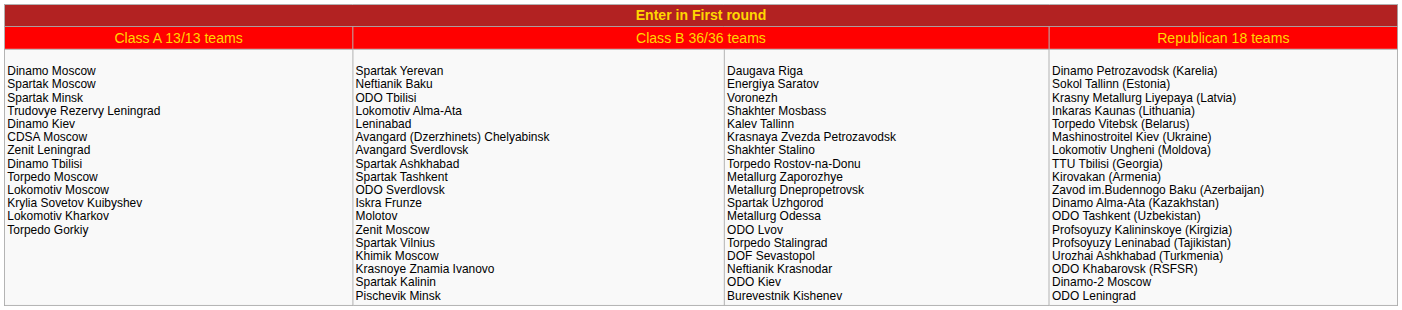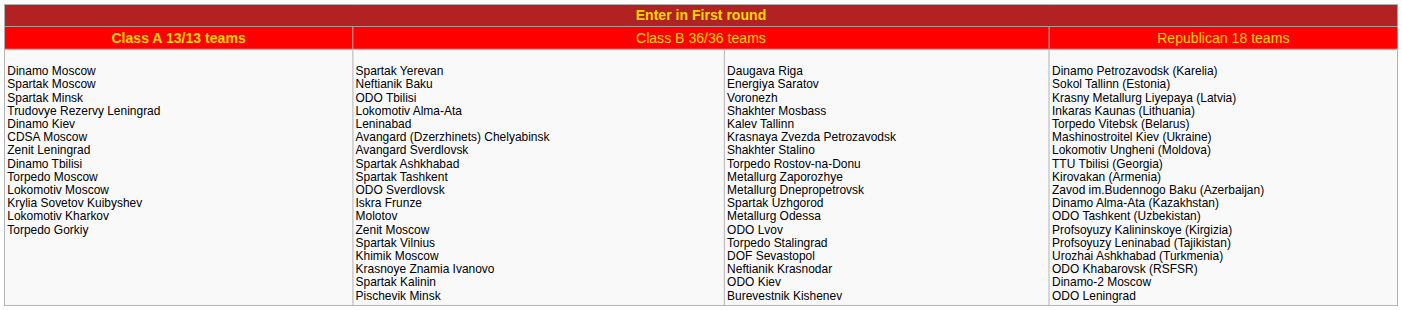(179, 37) normal -> (179, 37) bold
